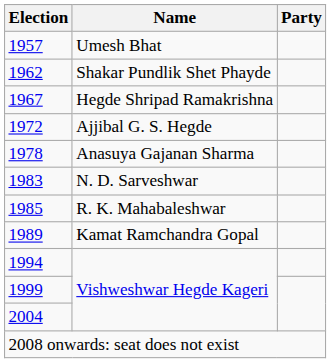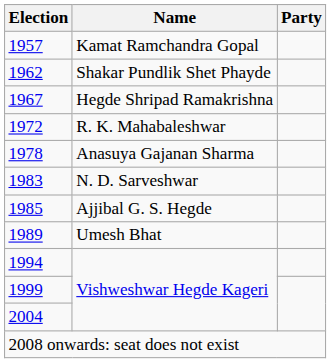(119, 45) Umesh Bhat -> (168, 45) Kamat Ramchandra Gopal
(144, 126) Ajjibal G. S. Hegde -> (151, 126) R. K. Mahabaleshwar
(151, 208) R. K. Mahabaleshwar -> (144, 208) Ajjibal G. S. Hegde
(168, 235) Kamat Ramchandra Gopal -> (119, 235) Umesh Bhat
